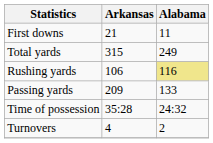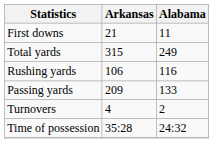(168, 71) khaki background -> (168, 71) no background
rows swapped: (32, 128) <-> (53, 109)
